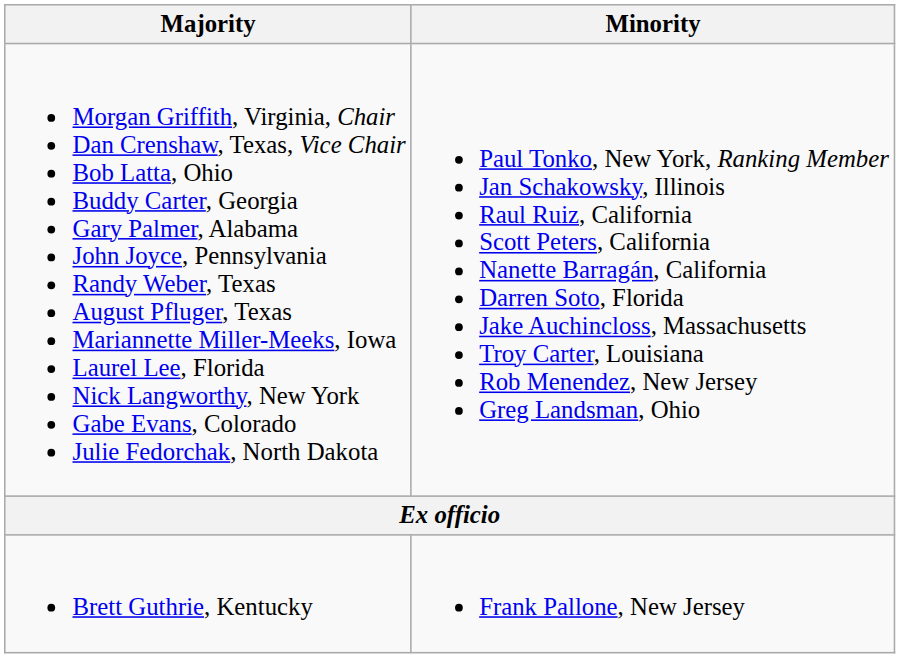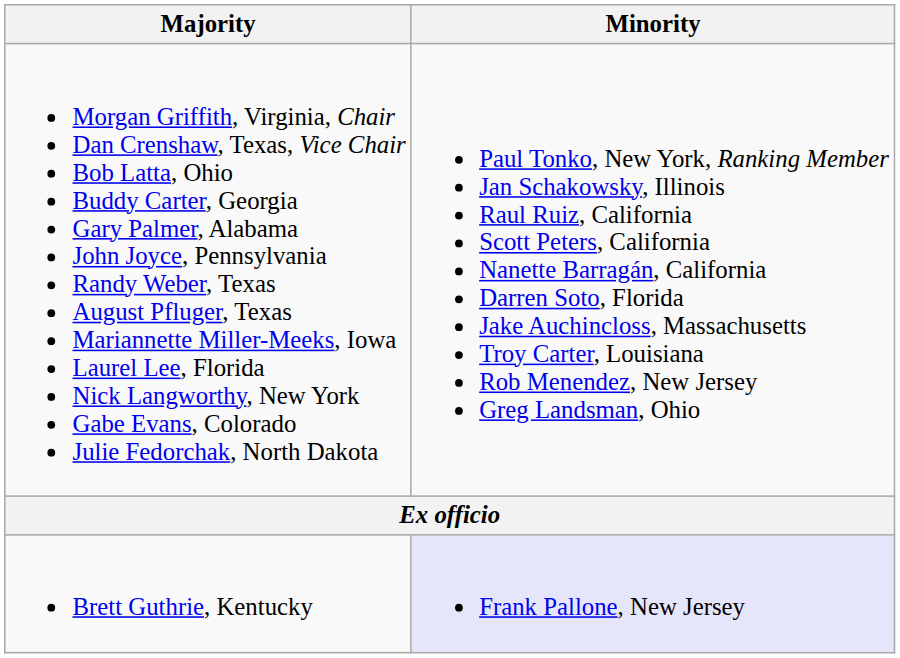(653, 607) no background -> (653, 607) lavender background
